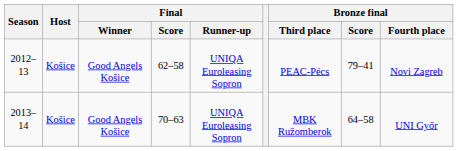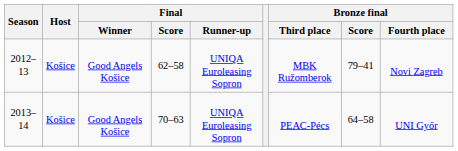(305, 72) PEAC-Pécs -> (305, 72) MBK Ružomberok
(305, 125) MBK Ružomberok -> (305, 125) PEAC-Pécs
